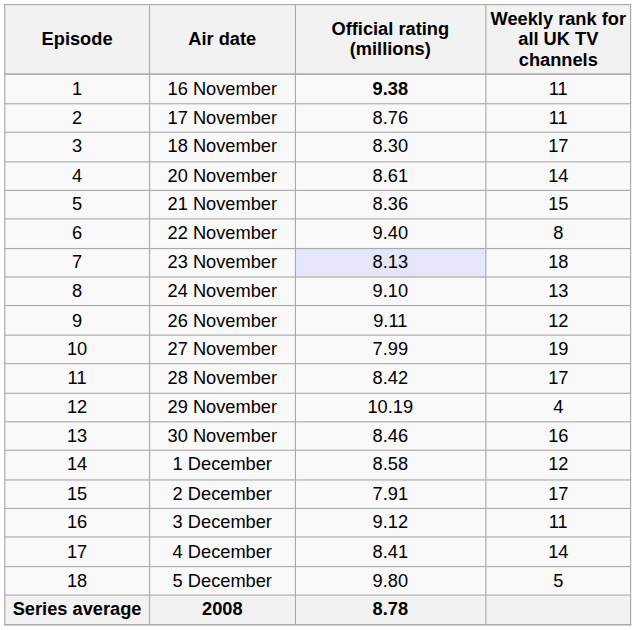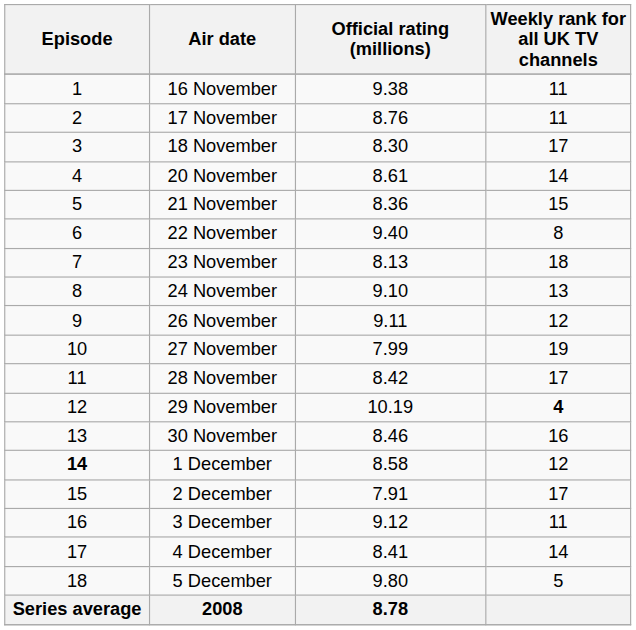(390, 88) bold -> (390, 88) normal
(390, 262) lavender background -> (390, 262) no background
(558, 407) normal -> (558, 407) bold
(77, 464) normal -> (77, 464) bold
